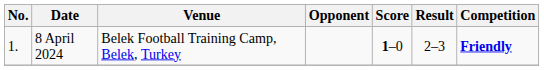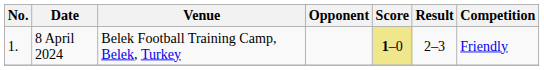(392, 45) no background -> (392, 45) khaki background
(486, 45) bold -> (484, 45) normal
